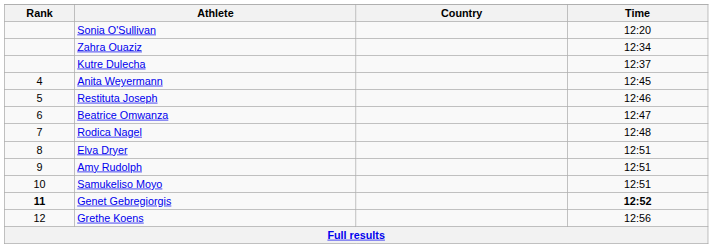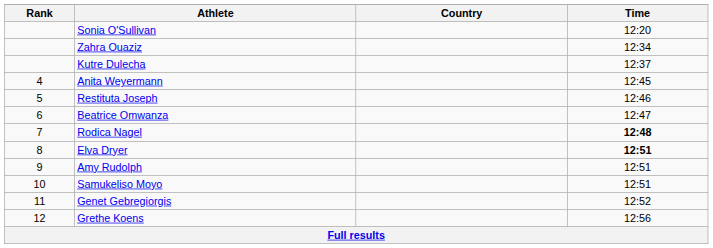(638, 133) normal -> (638, 133) bold
(638, 150) normal -> (638, 150) bold
(40, 201) bold -> (40, 201) normal
(638, 201) bold -> (638, 201) normal
